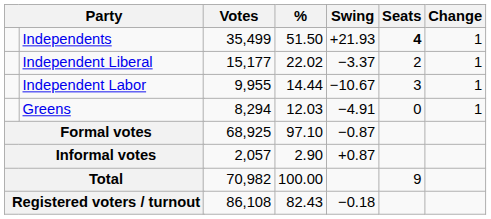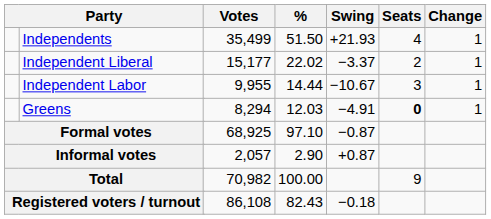(417, 39) bold -> (417, 39) normal
(417, 109) normal -> (417, 109) bold
